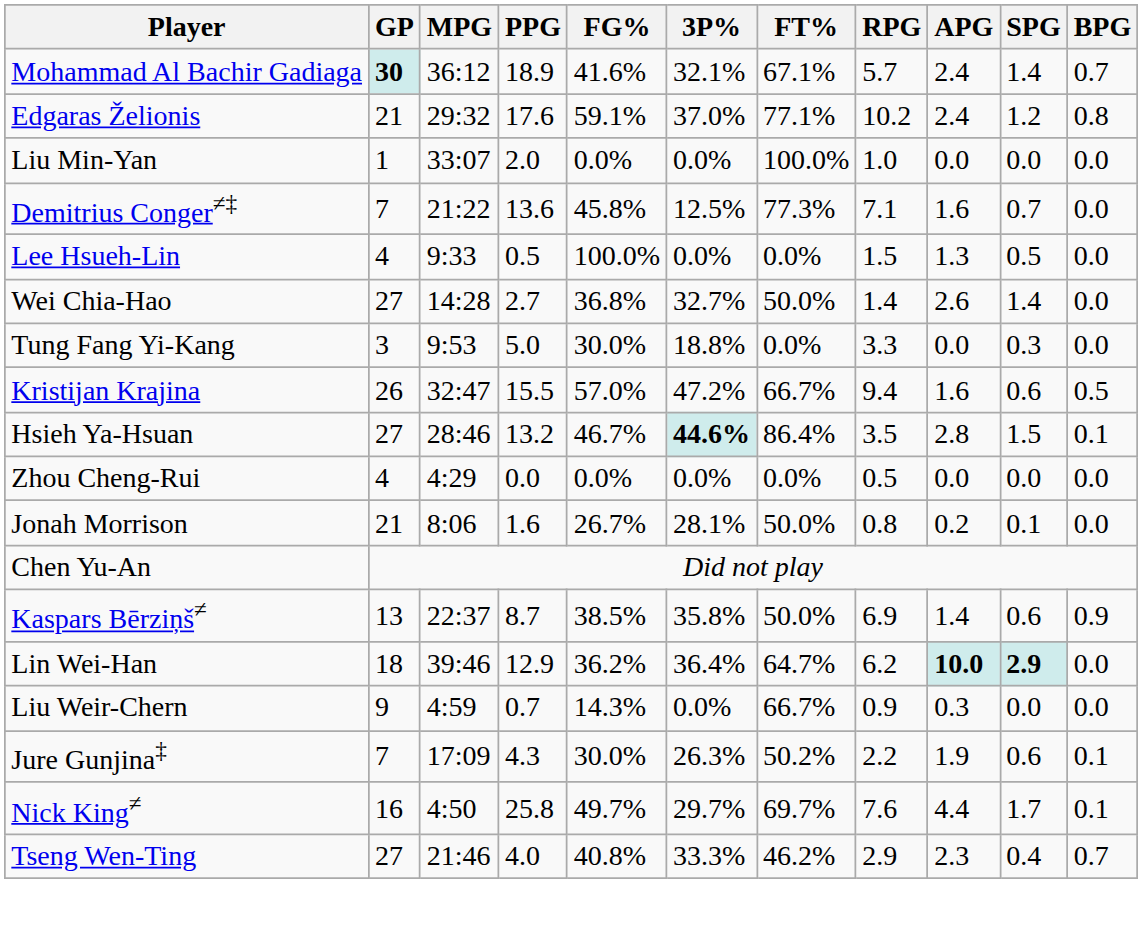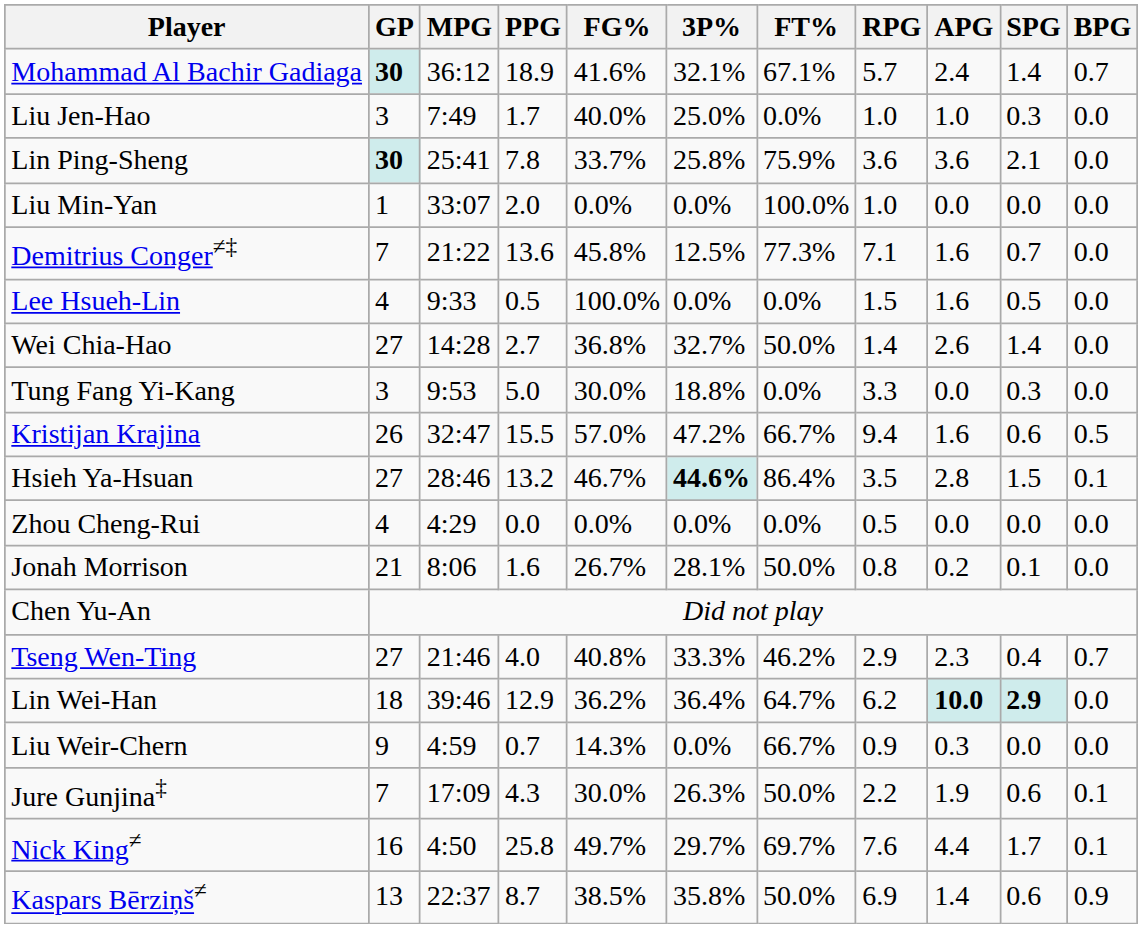- row: (106, 115)
+ row: (81, 115)
+ row: (100, 159)
(952, 256) 1.3 -> (952, 300) 1.6
rows swapped: (109, 615) <-> (104, 856)
(799, 756) 50.2% -> (799, 792) 50.0%
